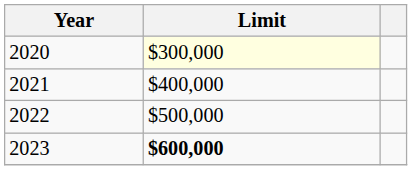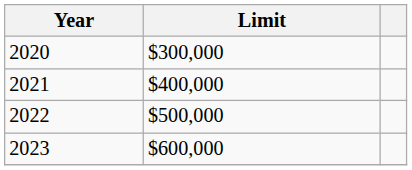(186, 52) lightyellow background -> (186, 52) no background
(186, 148) bold -> (186, 148) normal
